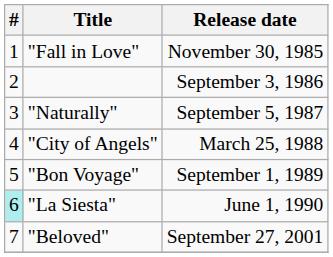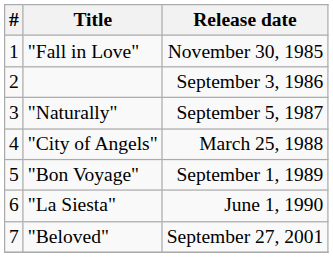(14, 205) paleturquoise background -> (14, 205) no background
